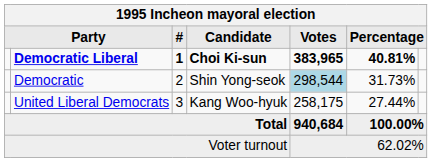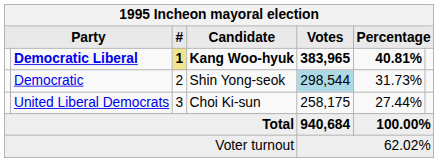(179, 59) no background -> (179, 59) khaki background
(228, 59) Choi Ki-sun -> (242, 59) Kang Woo-hyuk
(238, 102) Kang Woo-hyuk -> (225, 102) Choi Ki-sun
